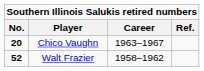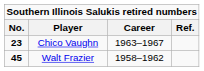(16, 43) 20 -> (16, 43) 23
(16, 58) 52 -> (16, 58) 45
